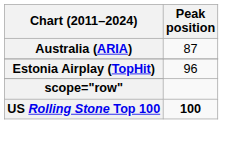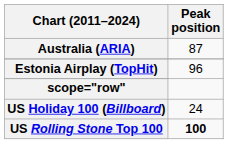+ row: (86, 108)
